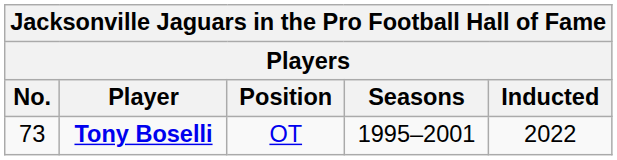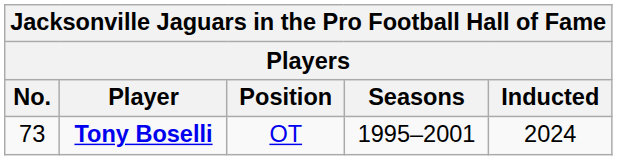(550, 135) 2022 -> (550, 135) 2024
